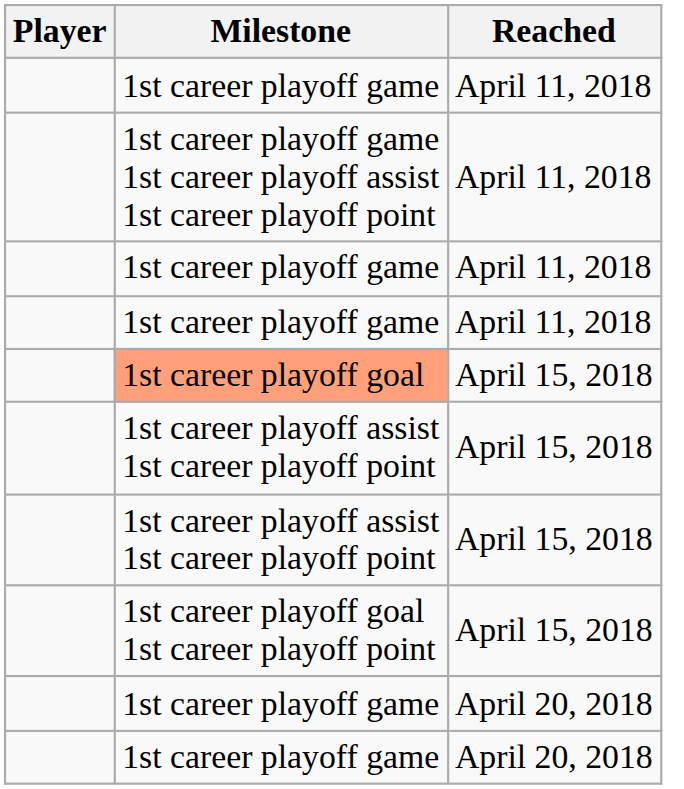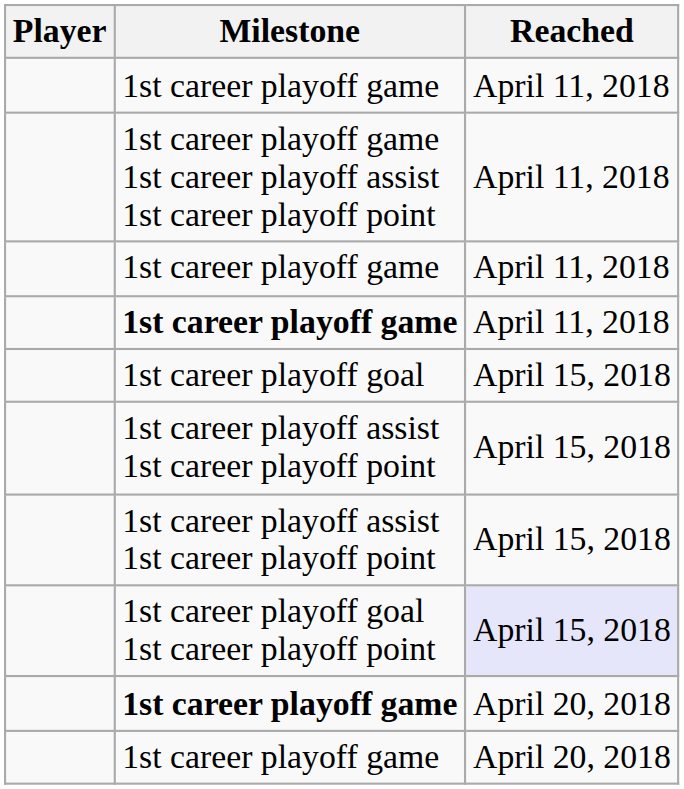(281, 321) normal -> (290, 321) bold
(273, 374) lightsalmon background -> (273, 374) no background
(554, 630) no background -> (572, 630) lavender background
(281, 703) normal -> (290, 703) bold
